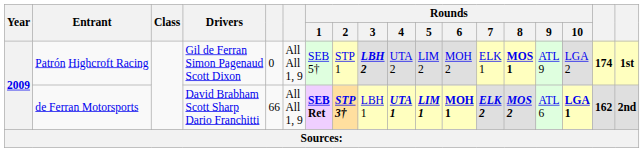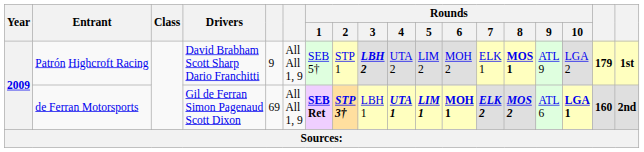(224, 63) Gil de Ferran Simon Pagenaud Scott Dixon -> (222, 63) David Brabham Scott Sharp Dario Franchitti
(271, 63) 0 -> (271, 63) 9
(604, 63) 174 -> (604, 63) 179
(222, 107) David Brabham Scott Sharp Dario Franchitti -> (224, 107) Gil de Ferran Simon Pagenaud Scott Dixon
(274, 107) 66 -> (274, 107) 69
(604, 107) 162 -> (604, 107) 160
